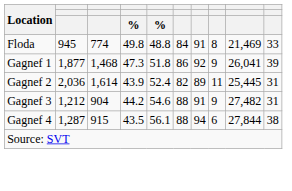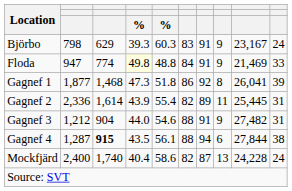+ row: (24, 44)
(67, 44) 945 -> (72, 63) 947
(134, 44) no background -> (139, 63) lightyellow background
(214, 44) 8 -> (220, 63) 9
(214, 63) 9 -> (220, 82) 8
(72, 82) 2,036 -> (77, 101) 2,336
(160, 82) 52.4 -> (165, 101) 55.4
(134, 101) 44.2 -> (139, 120) 44.0
(100, 120) normal -> (105, 139) bold
+ row: (32, 158)
